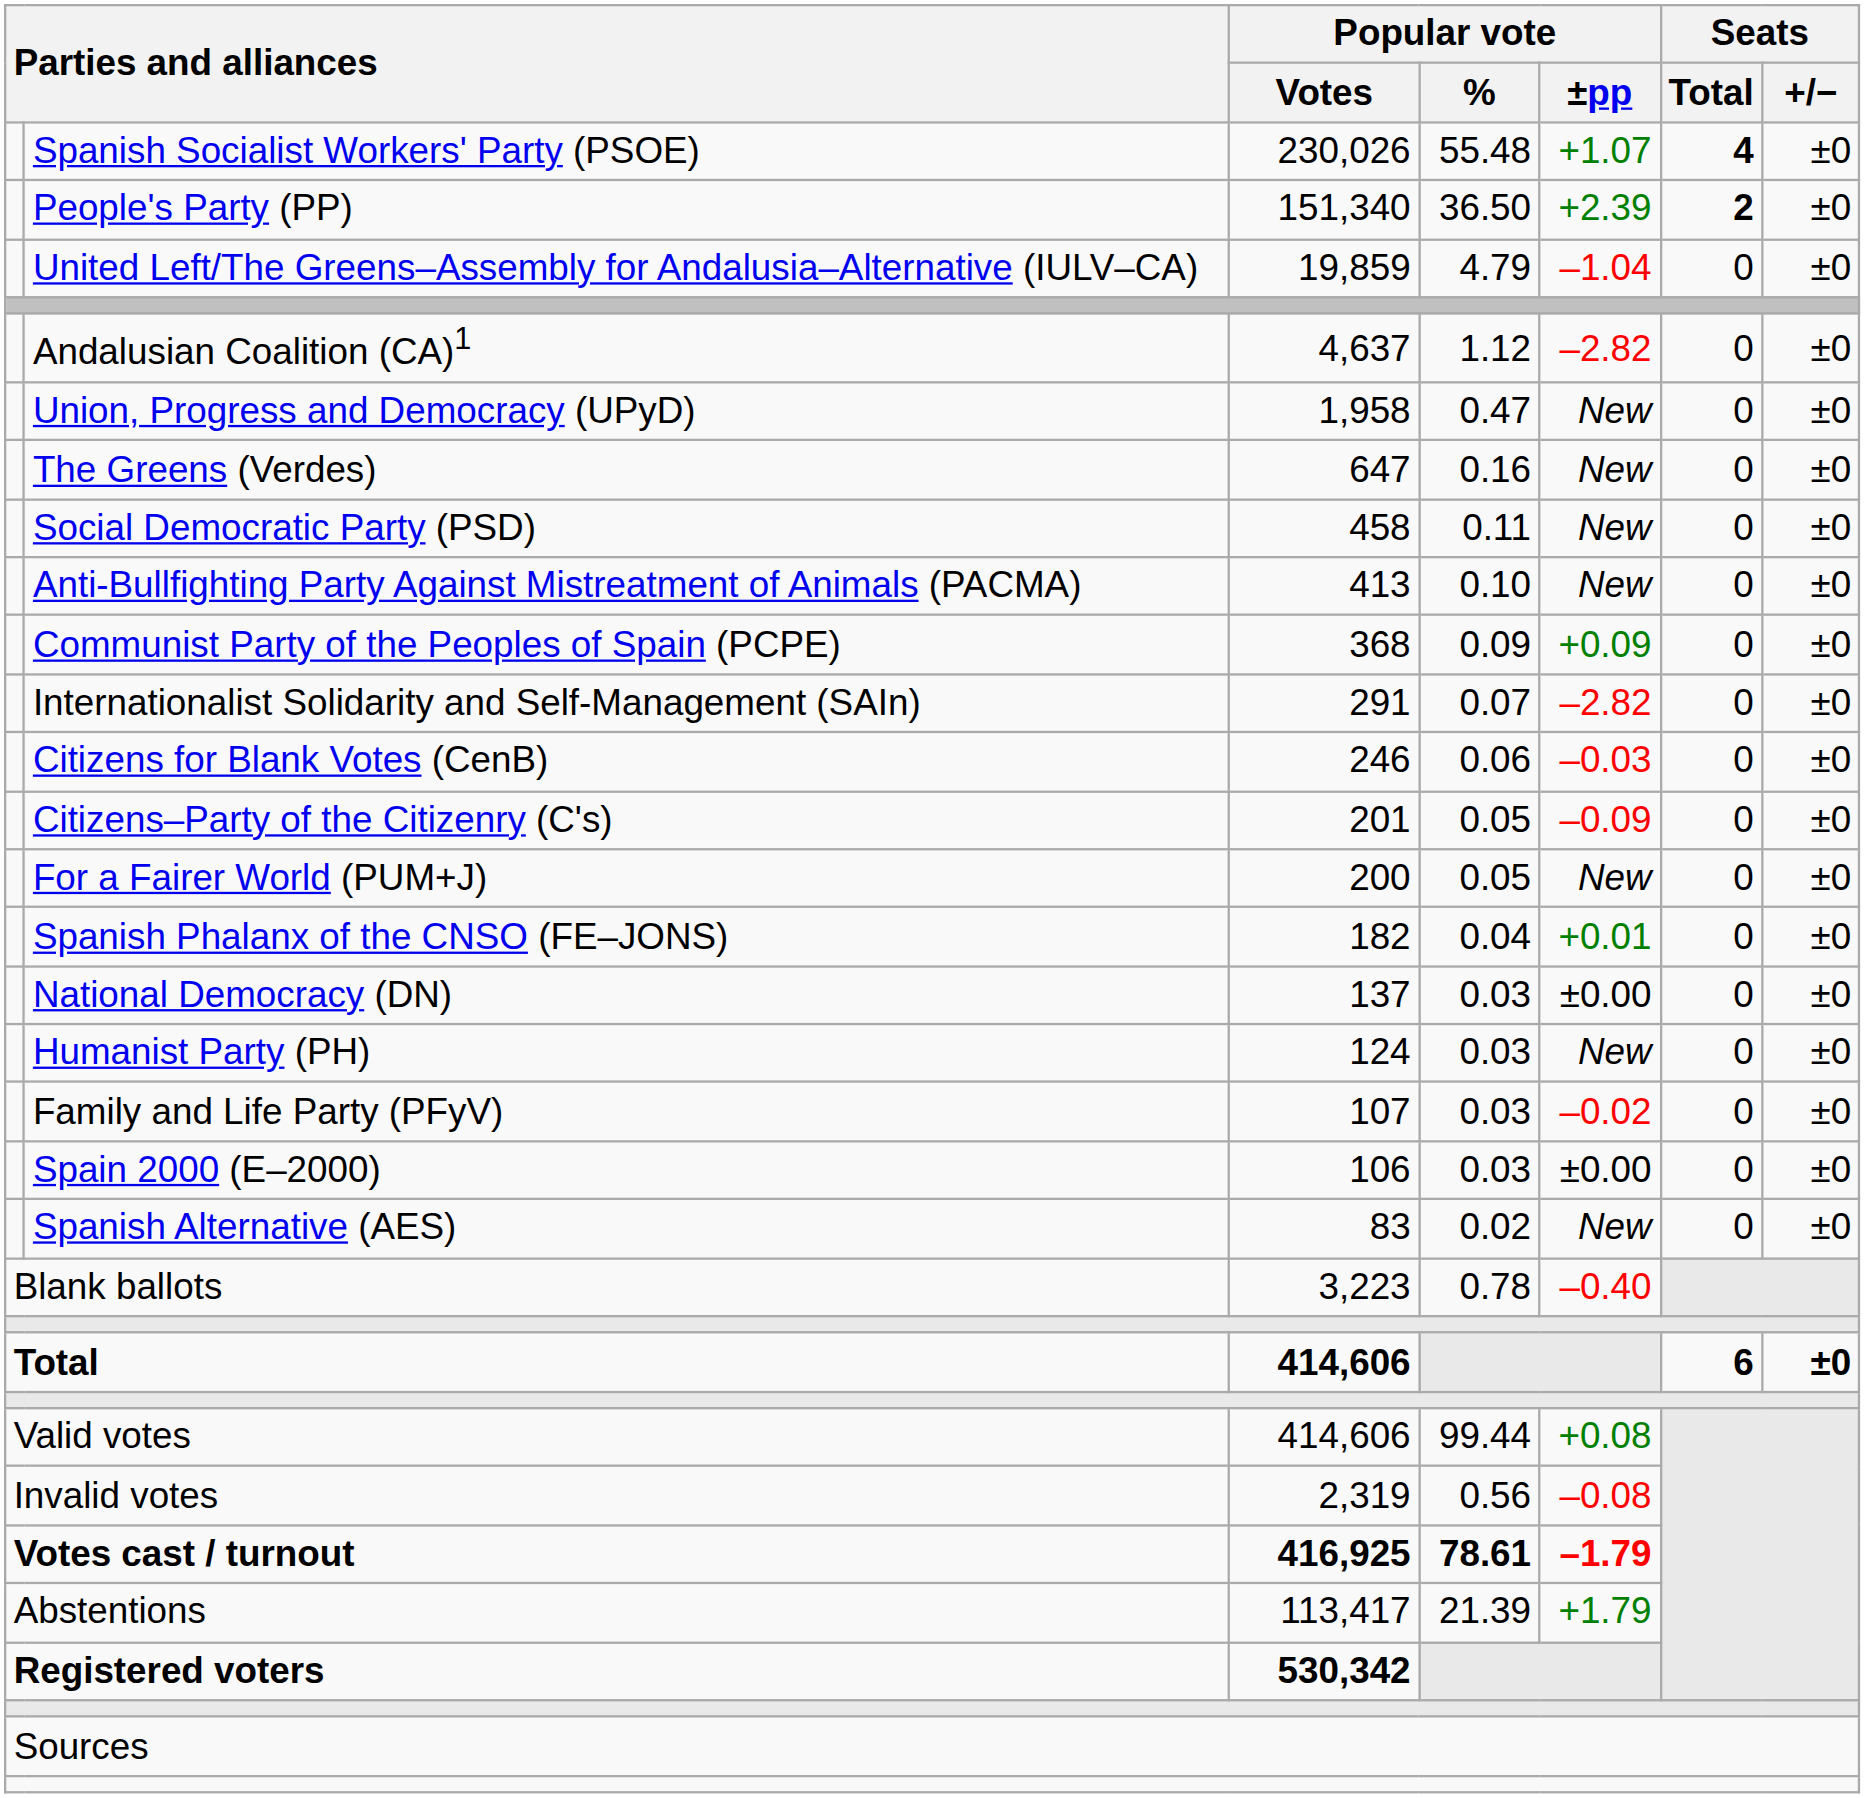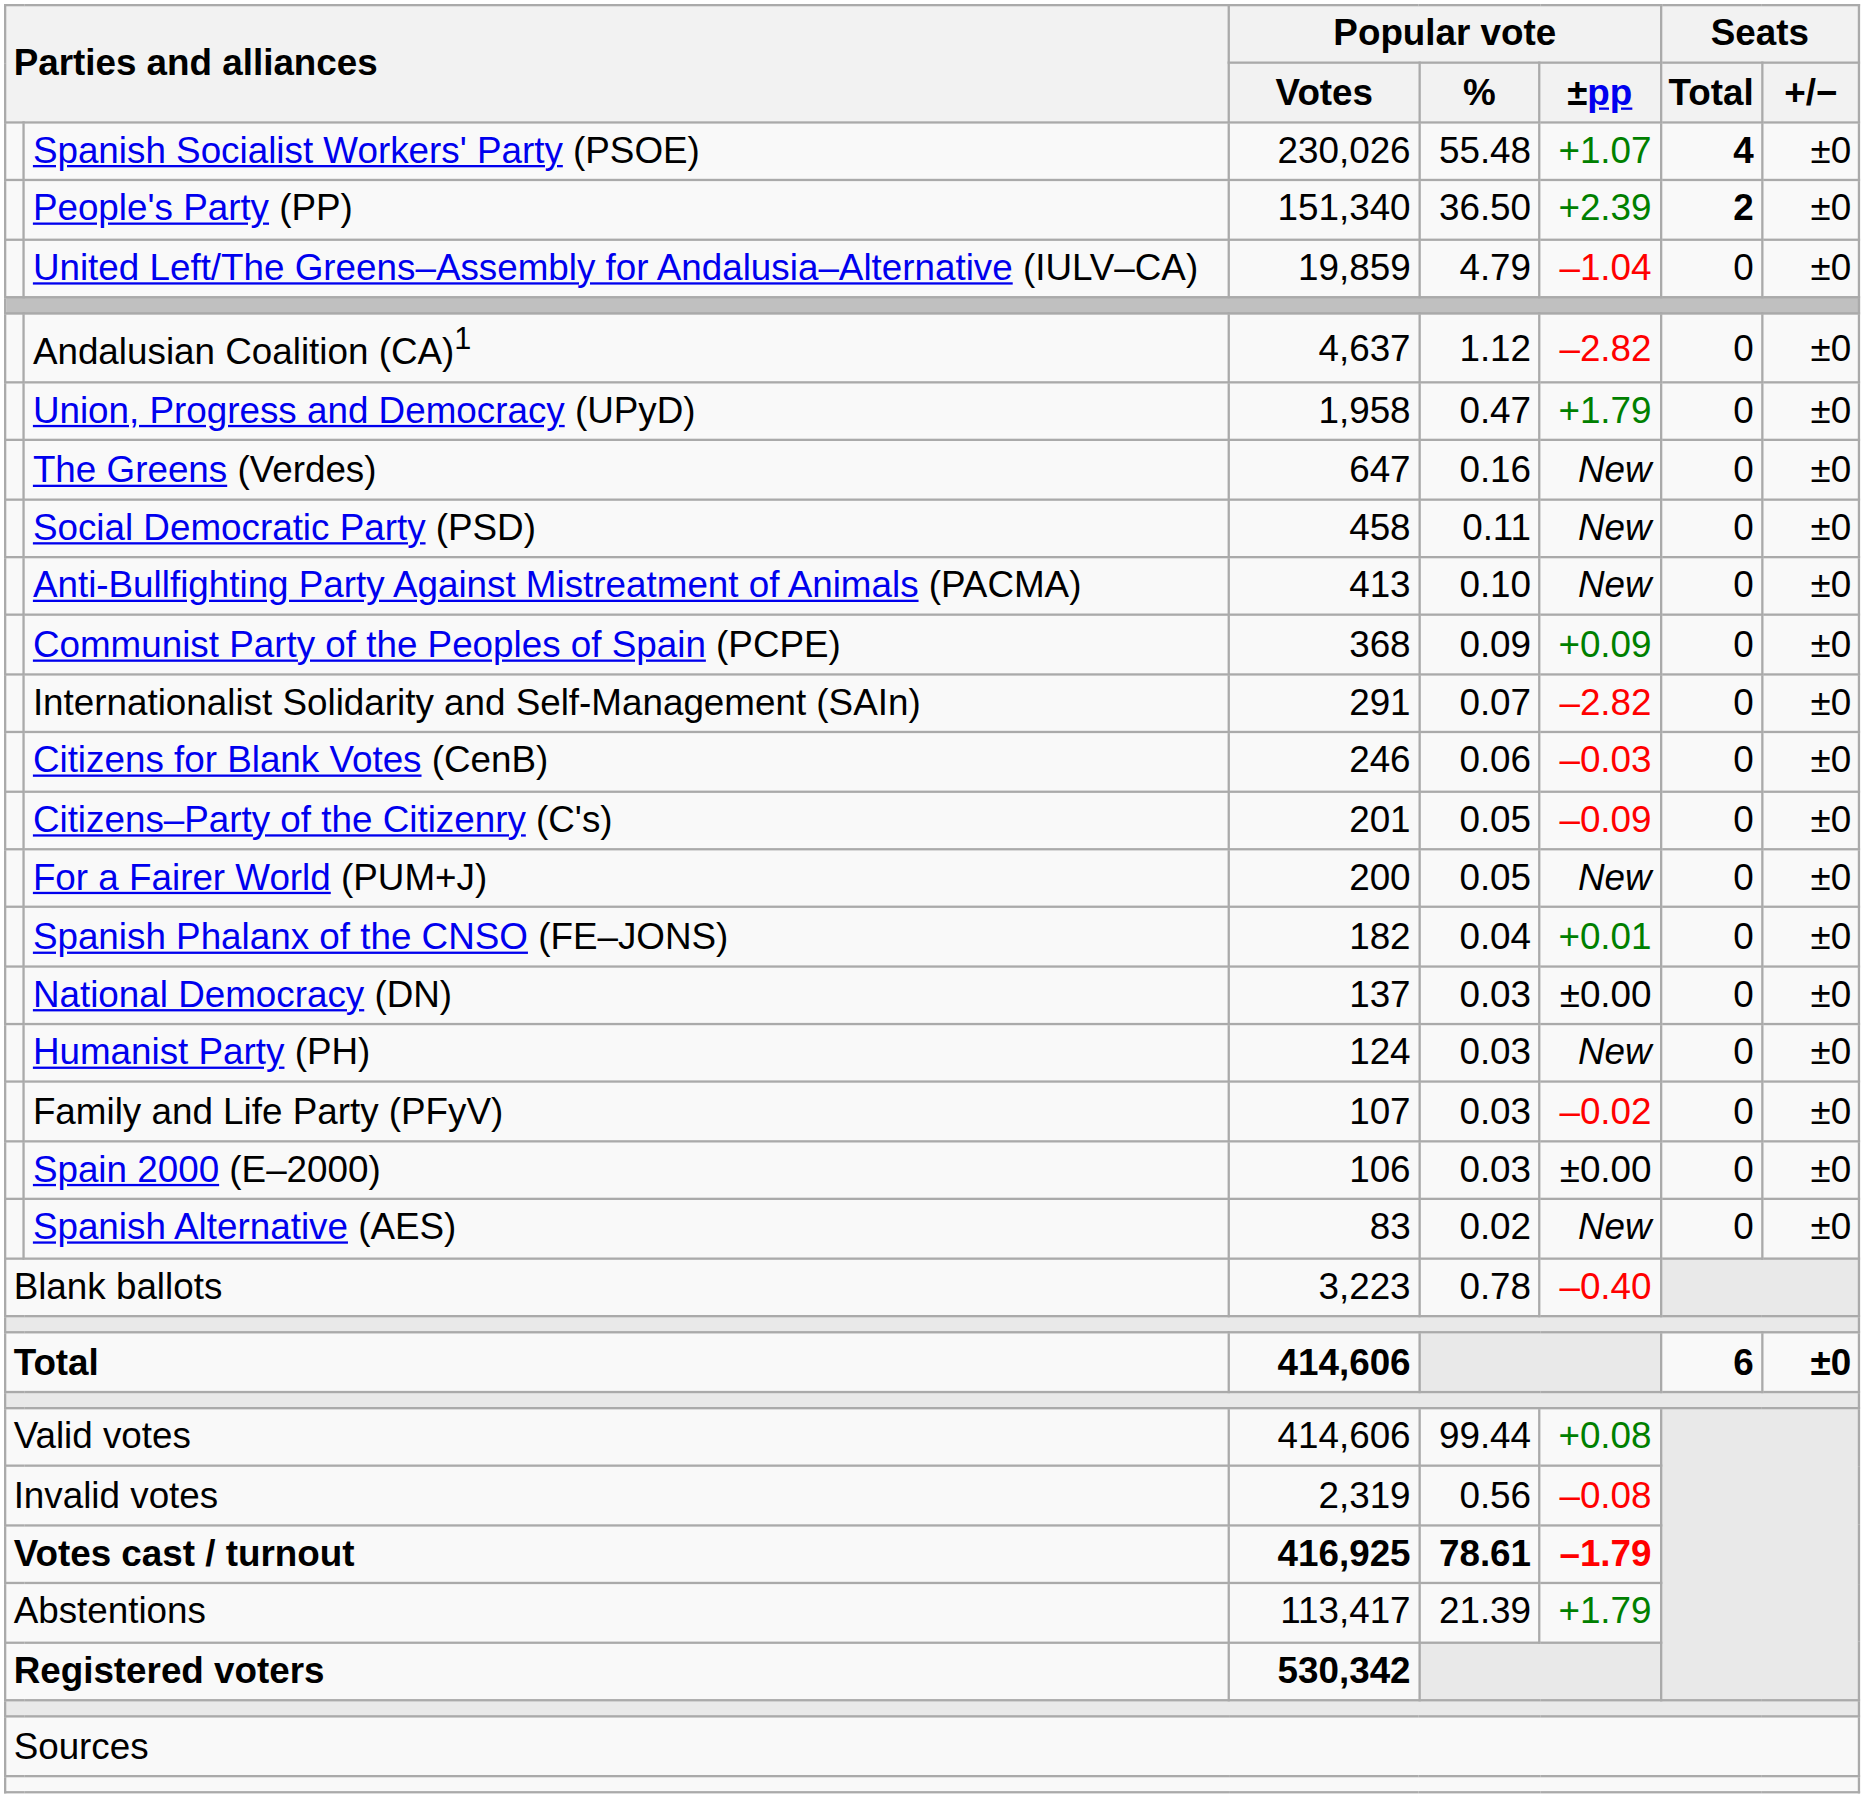(1615, 410) New -> (1605, 410) +1.79
